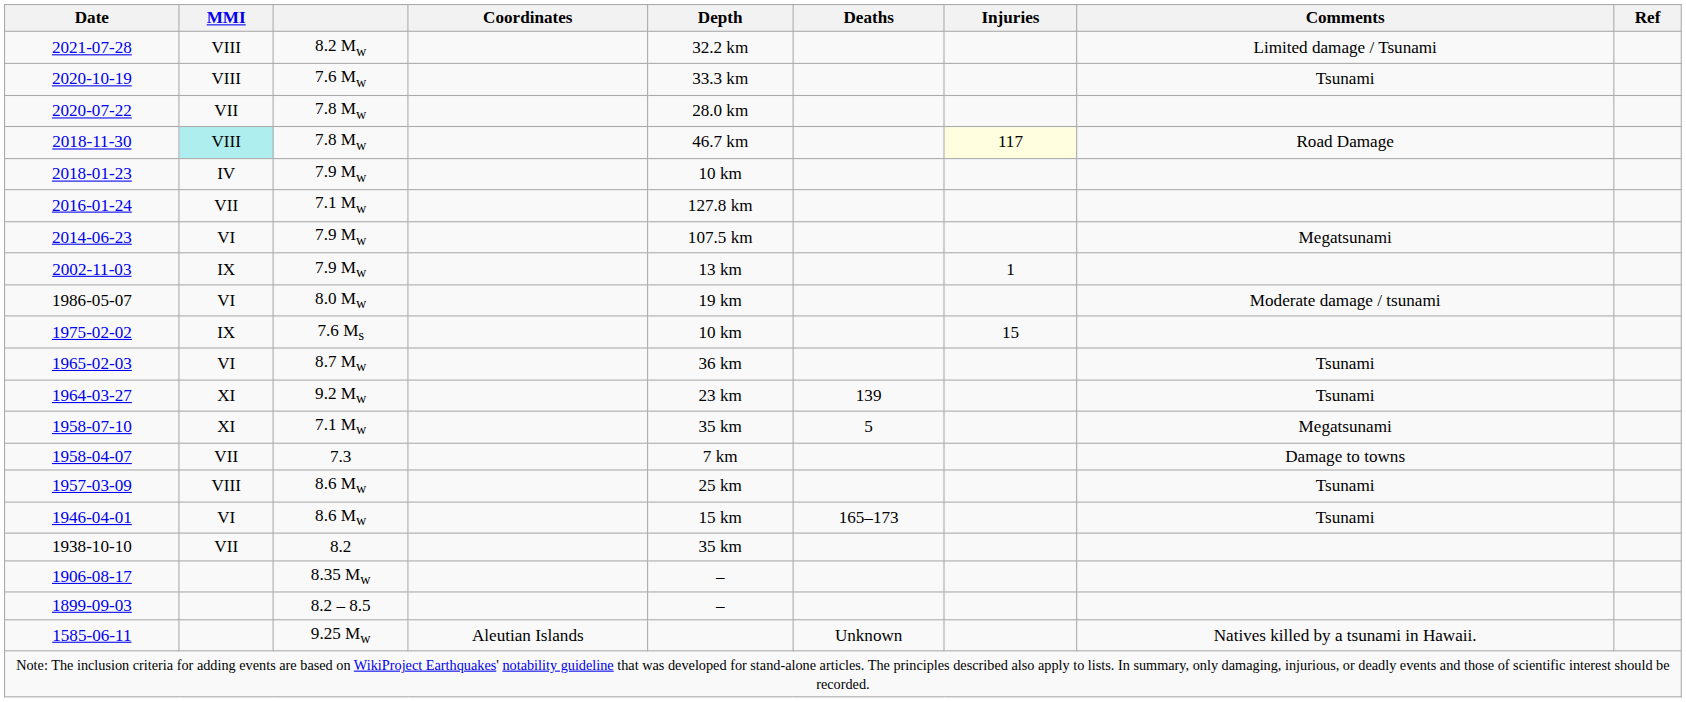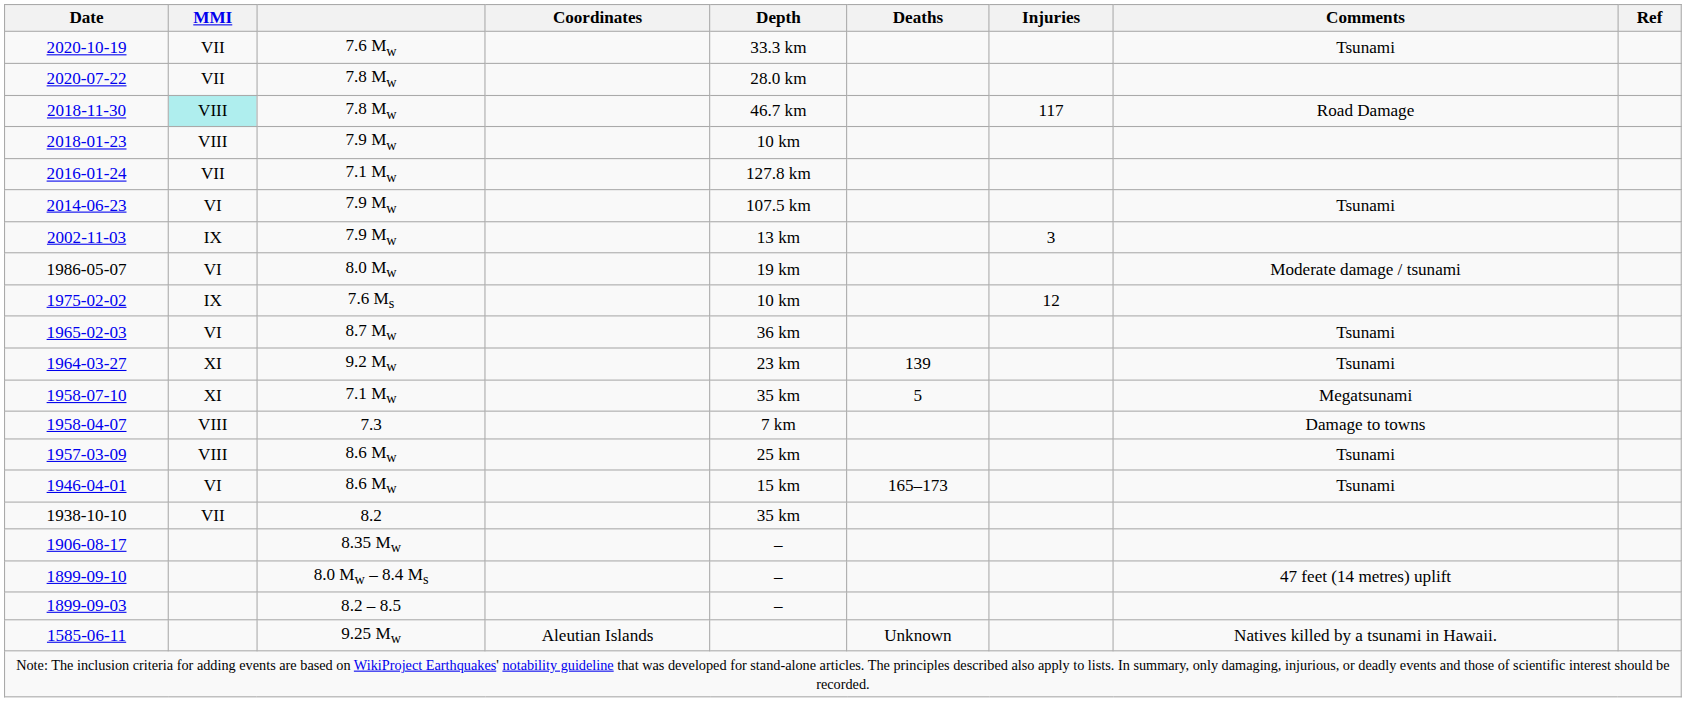- row: (92, 47)
(226, 79) VIII -> (213, 47) VII
(1010, 142) lightyellow background -> (1051, 110) no background
(226, 173) IV -> (213, 142) VIII
(1345, 237) Megatsunami -> (1366, 205) Tsunami
(1010, 268) 1 -> (1051, 237) 3
(1010, 332) 15 -> (1051, 300) 12
(226, 456) VII -> (213, 424) VIII
+ row: (87, 576)
